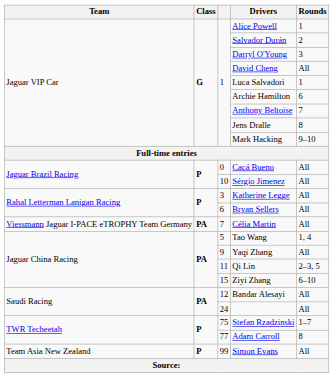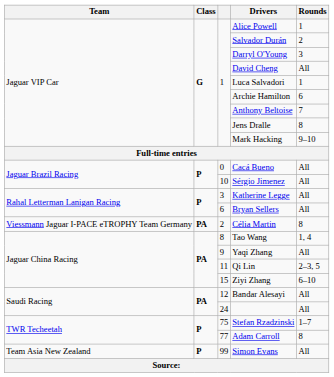(222, 224) 7 -> (222, 224) 2
(304, 224) All -> (301, 224) 8
(222, 238) 5 -> (222, 238) 8
